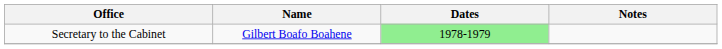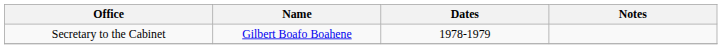(465, 34) lightgreen background -> (465, 34) no background
